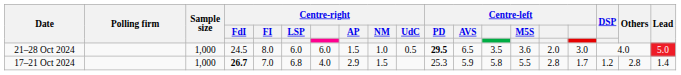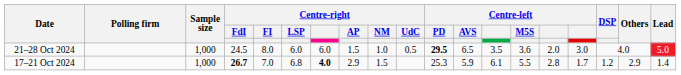(325, 63) normal -> (325, 63) bold
(496, 63) 5.8 -> (496, 63) 6.1
(635, 63) 2.8 -> (635, 63) 2.9
